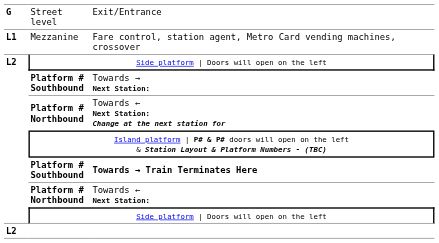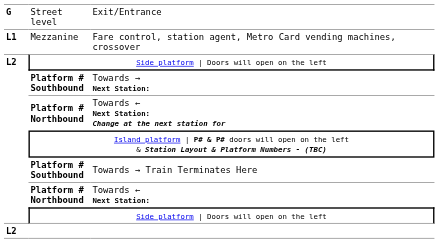(175, 170) bold -> (175, 170) normal
